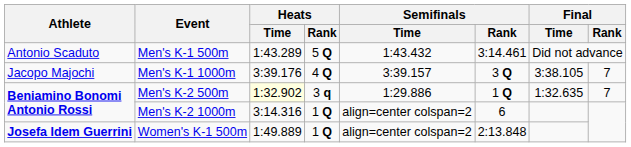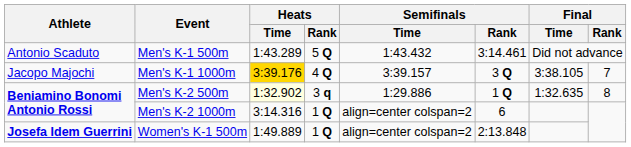(277, 73) no background -> (277, 73) gold background
(607, 93) 7 -> (607, 93) 8
